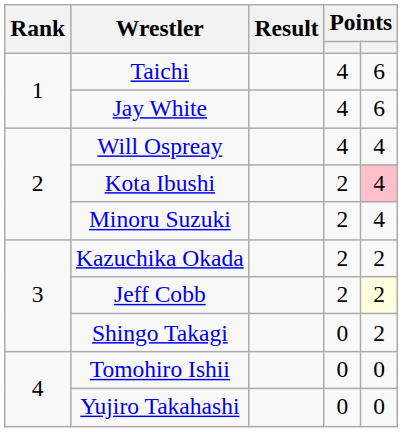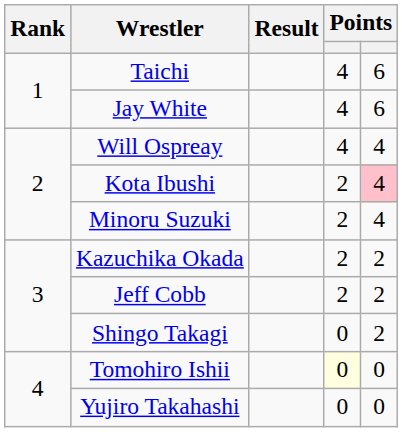(379, 295) lightyellow background -> (379, 295) no background
(342, 369) no background -> (342, 369) lightyellow background
